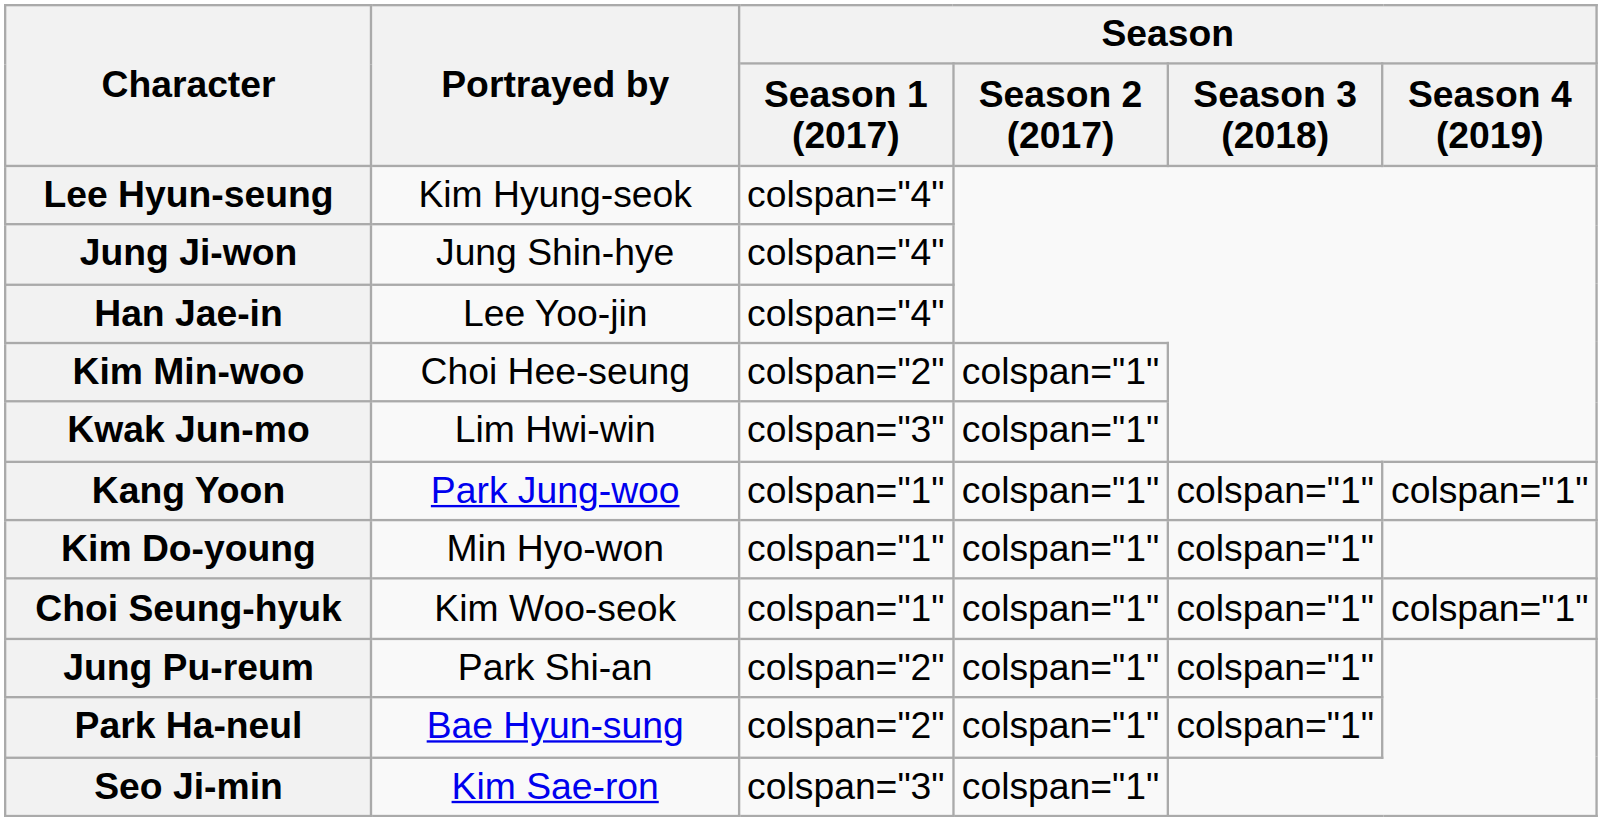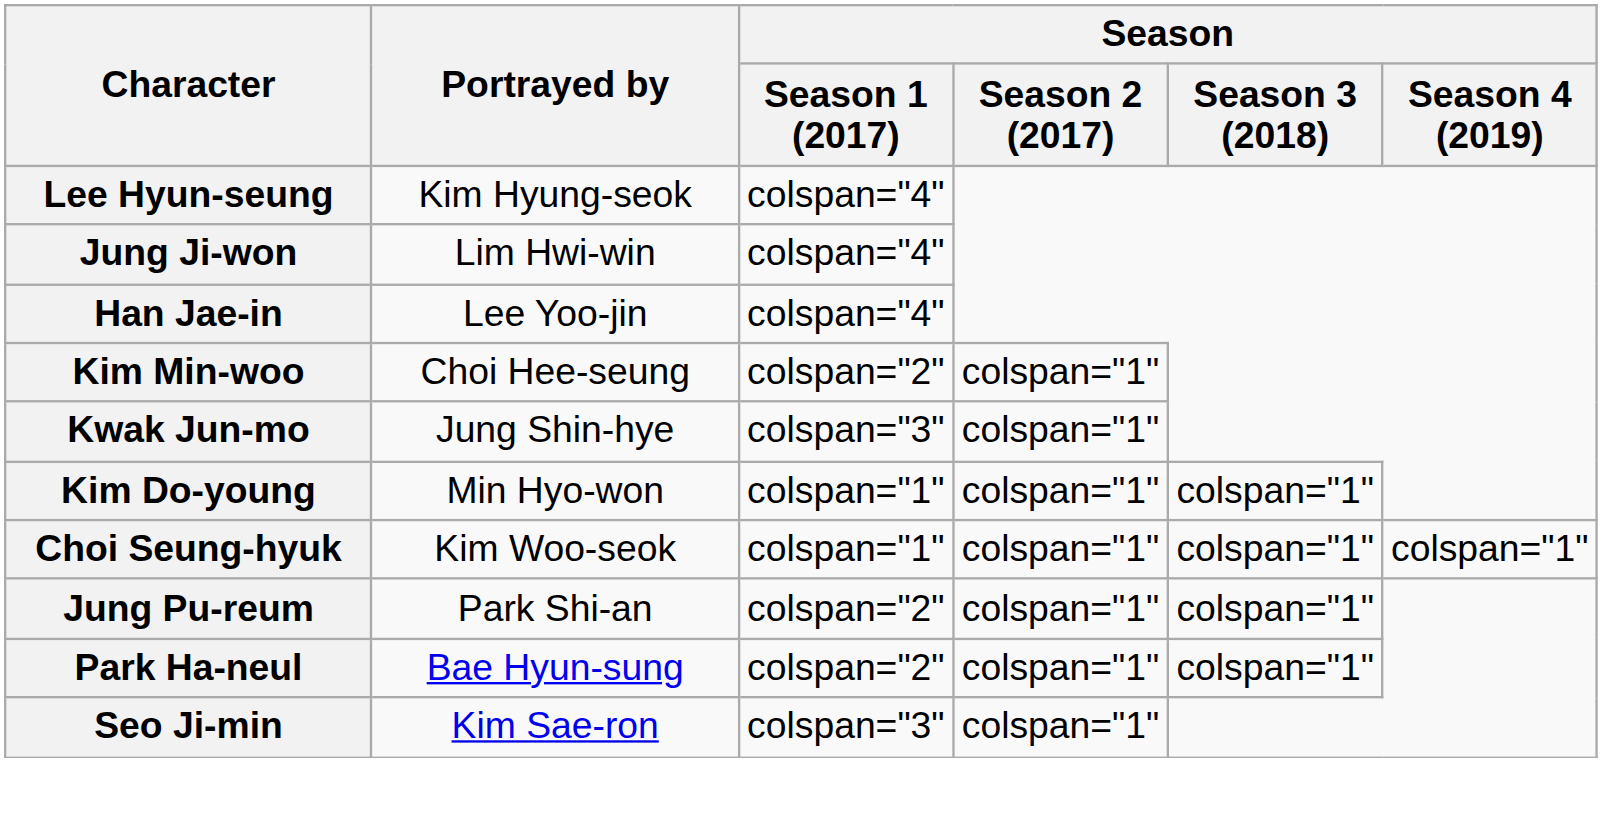(555, 253) Jung Shin-hye -> (555, 253) Lim Hwi-win
(555, 430) Lim Hwi-win -> (555, 430) Jung Shin-hye
- row: (189, 489)
